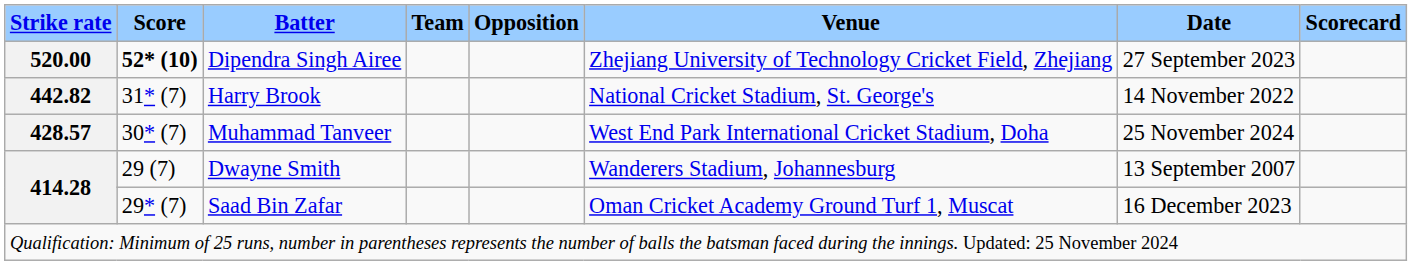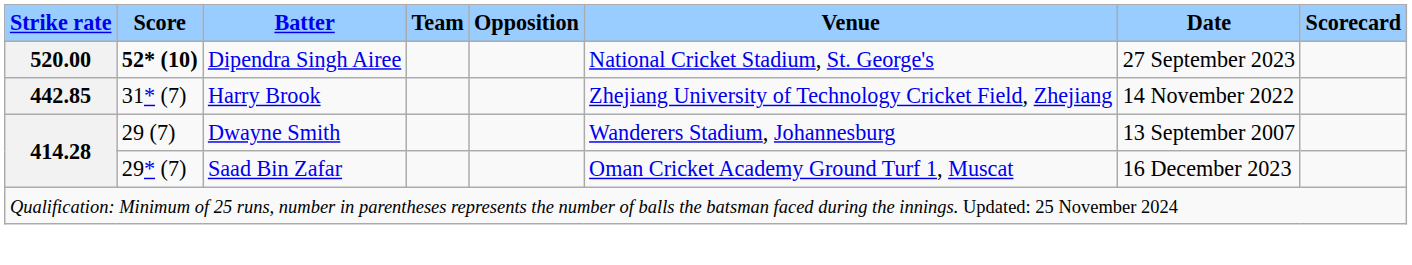(851, 59) Zhejiang University of Technology Cricket Field, Zhejiang -> (762, 59) National Cricket Stadium, St. George's
(61, 96) 442.82 -> (61, 96) 442.85
(762, 96) National Cricket Stadium, St. George's -> (851, 96) Zhejiang University of Technology Cricket Field, Zhejiang
- row: (300, 132)
